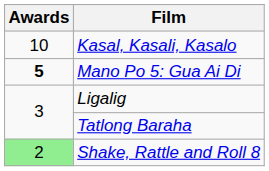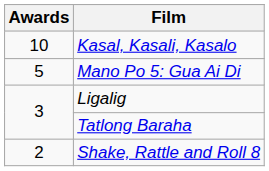(39, 71) bold -> (39, 71) normal
(39, 152) lightgreen background -> (39, 152) no background
